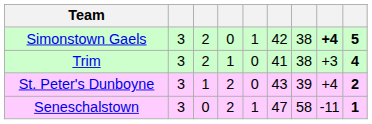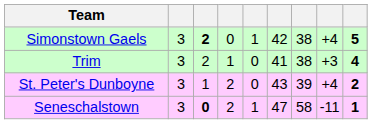(206, 38) normal -> (206, 38) bold
(330, 38) bold -> (330, 38) normal
(206, 107) normal -> (206, 107) bold
